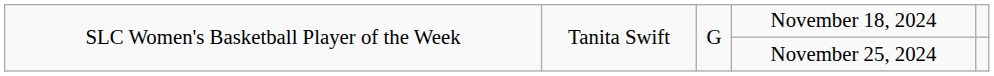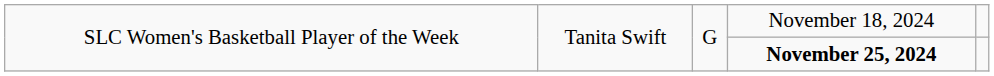(854, 53) normal -> (851, 53) bold
